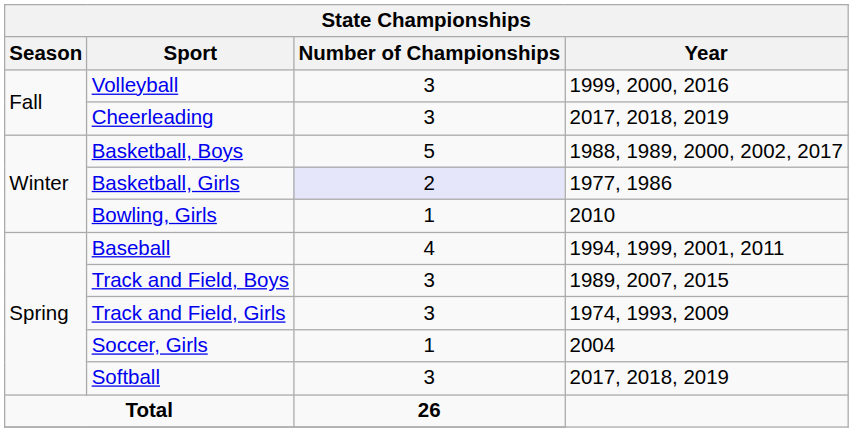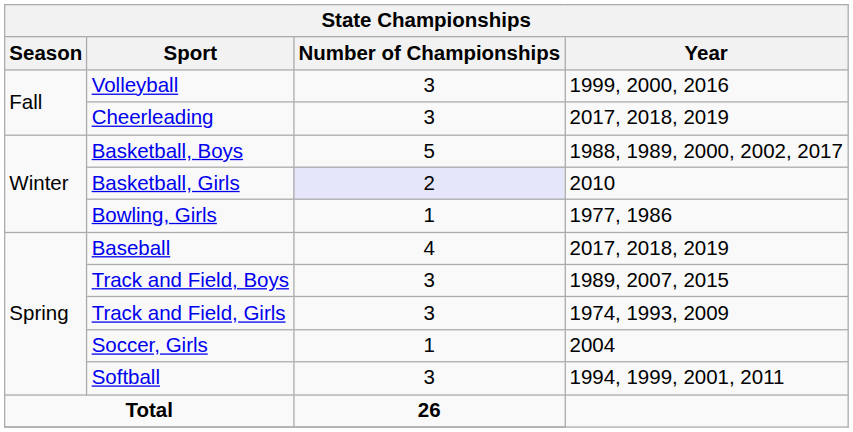(621, 183) 1977, 1986 -> (592, 183) 2010
(592, 215) 2010 -> (621, 215) 1977, 1986
(677, 248) 1994, 1999, 2001, 2011 -> (649, 248) 2017, 2018, 2019
(649, 378) 2017, 2018, 2019 -> (677, 378) 1994, 1999, 2001, 2011
